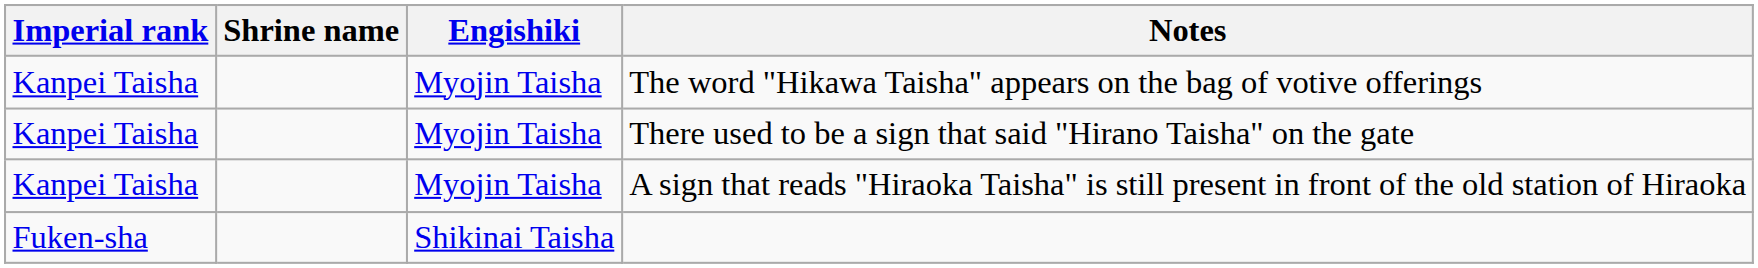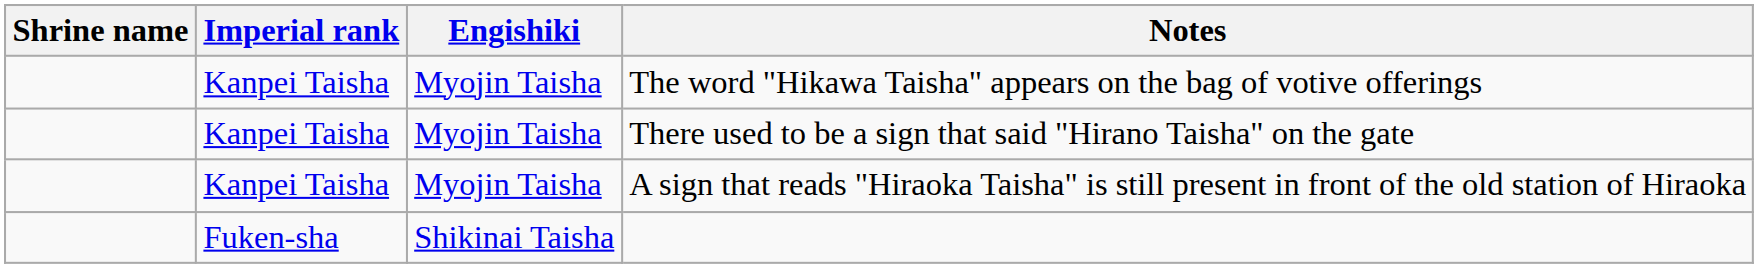columns swapped: (311, 30) <-> (110, 30)
